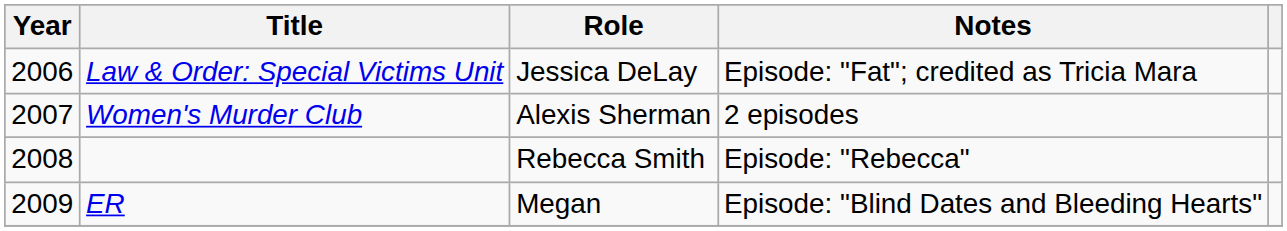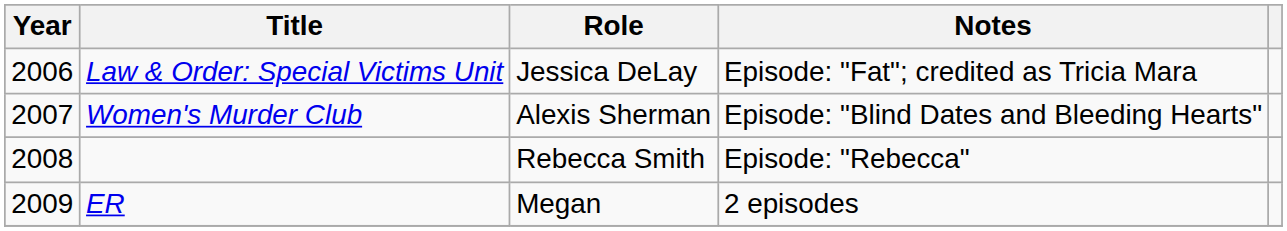(791, 114) 2 episodes -> (993, 114) Episode: "Blind Dates and Bleeding Hearts"
(993, 203) Episode: "Blind Dates and Bleeding Hearts" -> (791, 203) 2 episodes
